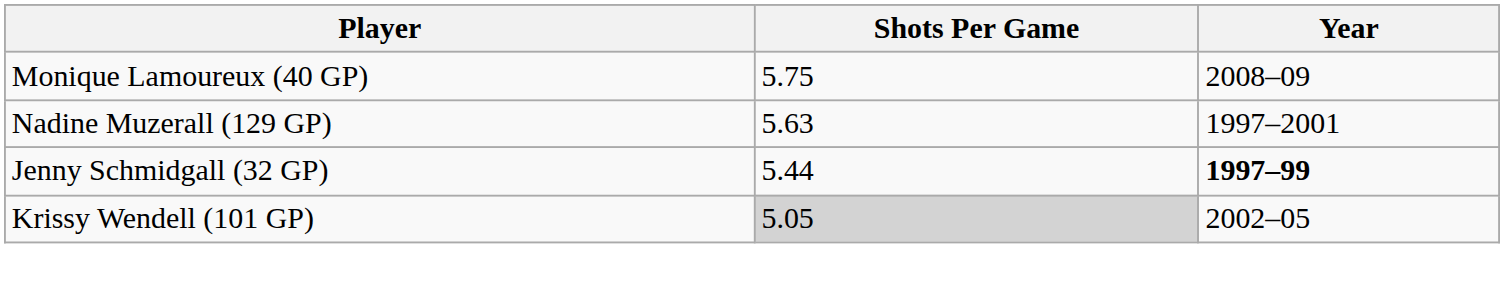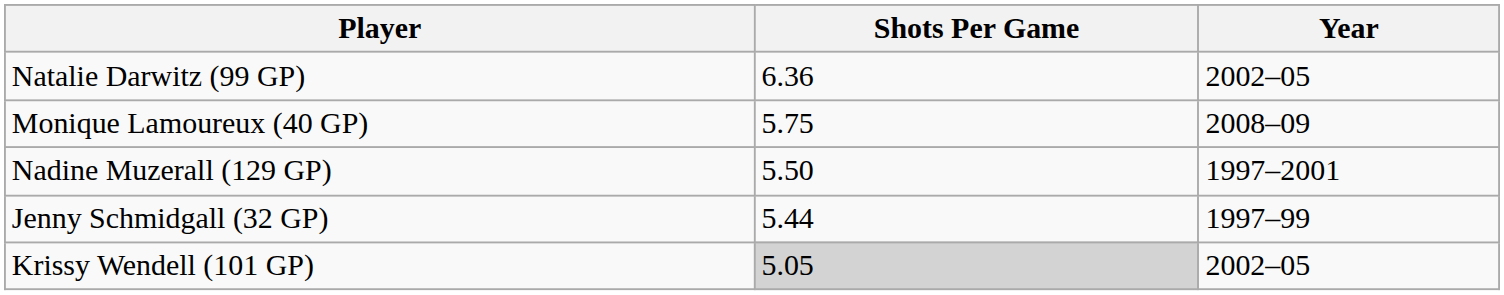+ row: (158, 75)
(788, 123) 5.63 -> (788, 170) 5.50
(1258, 170) bold -> (1258, 218) normal
